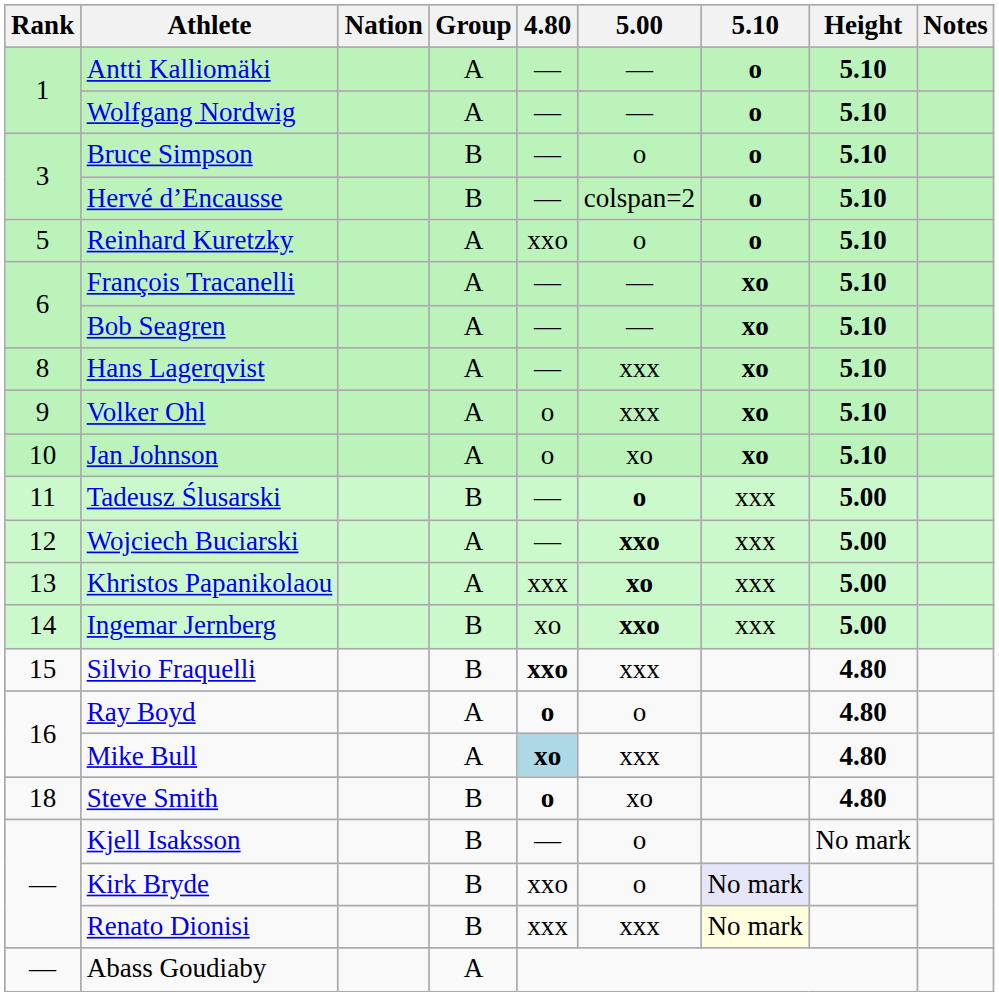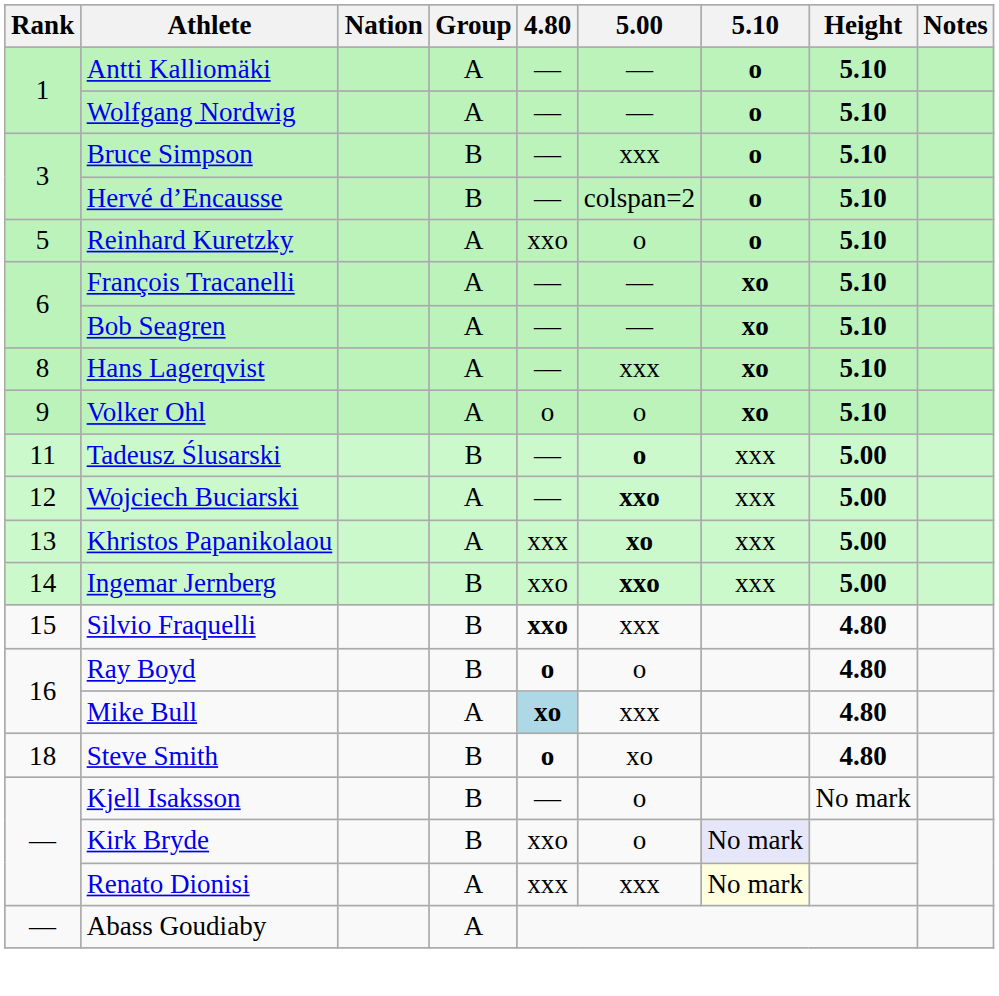(639, 154) o -> (639, 154) xxx
(639, 411) xxx -> (639, 411) o
- row: (152, 454)
(548, 626) xo -> (548, 583) xxo
(473, 712) A -> (473, 669) B
(473, 926) B -> (473, 883) A
